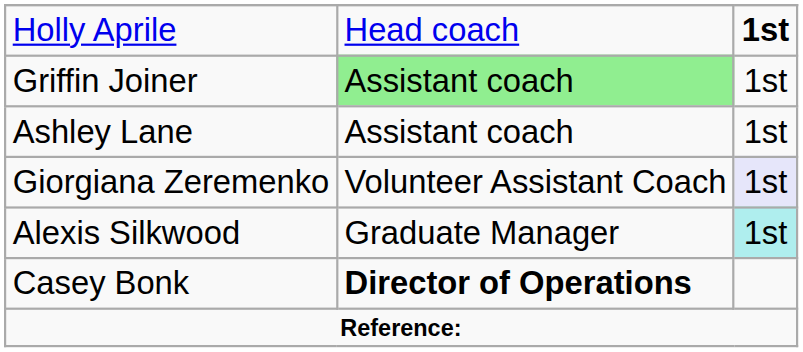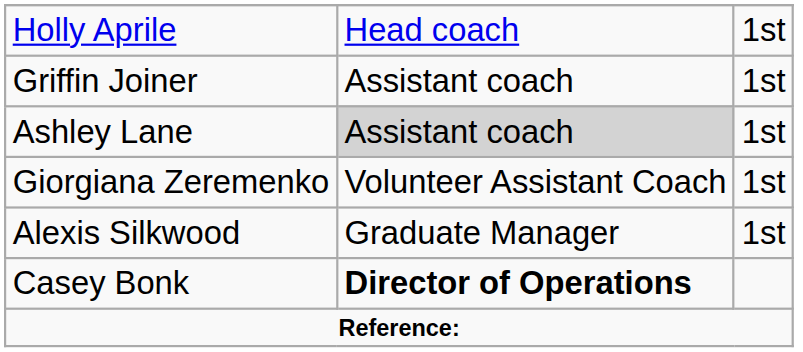(765, 30) bold -> (764, 30) normal
(459, 81) lightgreen background -> (459, 81) no background
(459, 131) no background -> (459, 131) lightgrey background
(765, 182) lavender background -> (764, 182) no background
(765, 232) paleturquoise background -> (764, 232) no background
